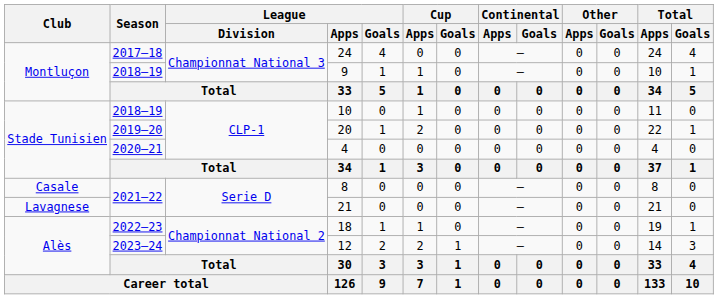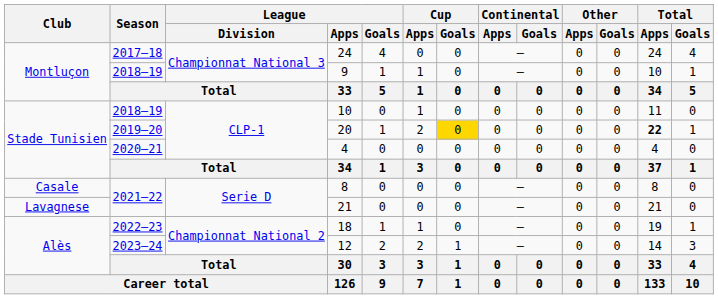(458, 130) no background -> (458, 130) gold background
(655, 130) normal -> (655, 130) bold
